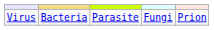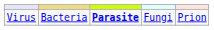(115, 17) normal -> (115, 17) bold
